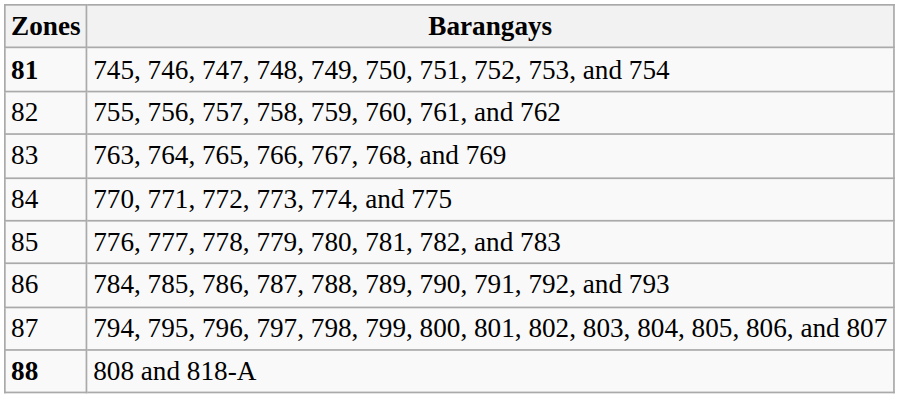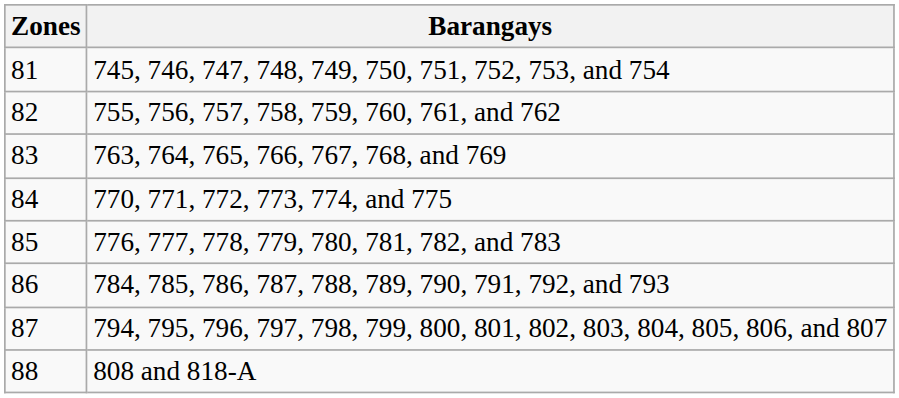(25, 69) bold -> (25, 69) normal
(25, 371) bold -> (25, 371) normal
